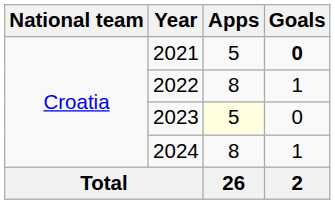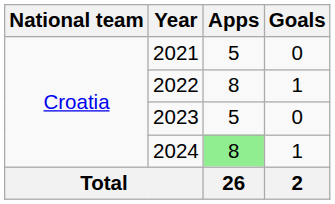(297, 53) bold -> (297, 53) normal
(234, 118) lightyellow background -> (234, 118) no background
(234, 150) no background -> (234, 150) lightgreen background
